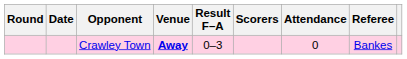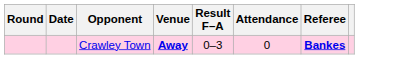- column: (257, 20)
(373, 44) normal -> (325, 44) bold
